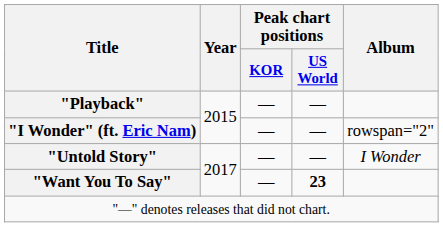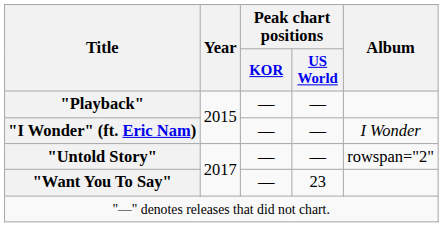(391, 130) rowspan="2" -> (391, 130) I Wonder
(391, 156) I Wonder -> (391, 156) rowspan="2"
(318, 182) bold -> (318, 182) normal
